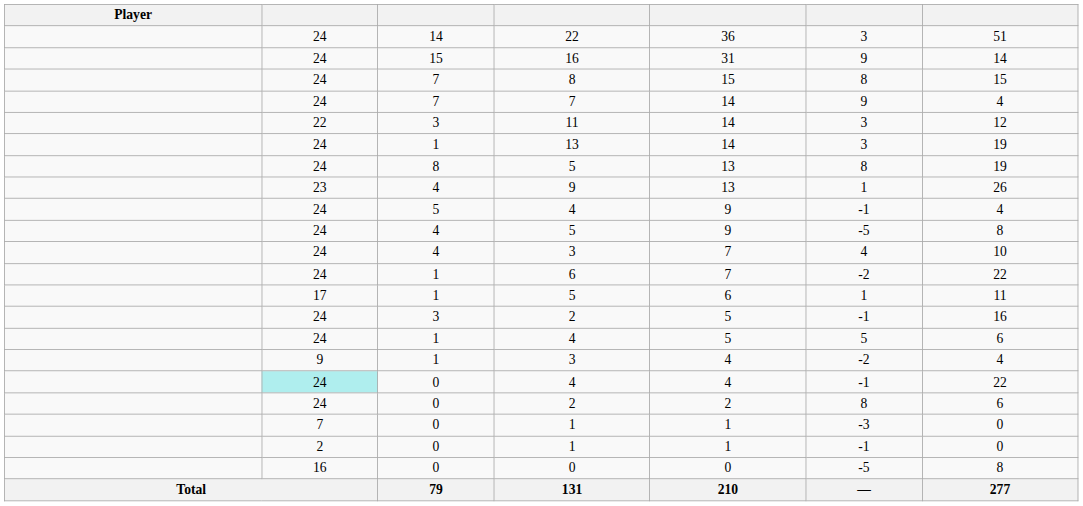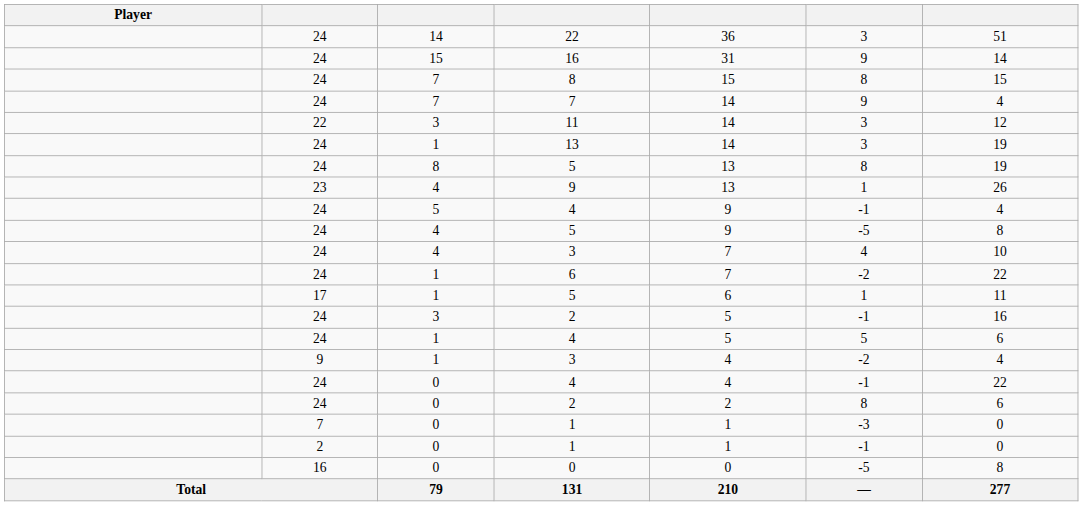(320, 381) paleturquoise background -> (320, 381) no background
